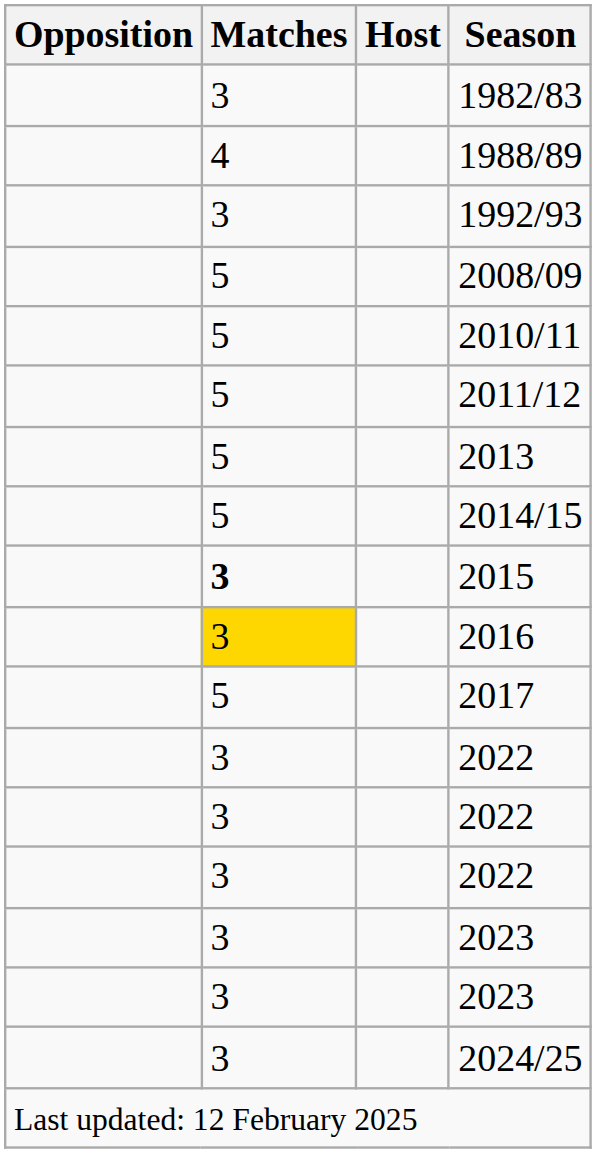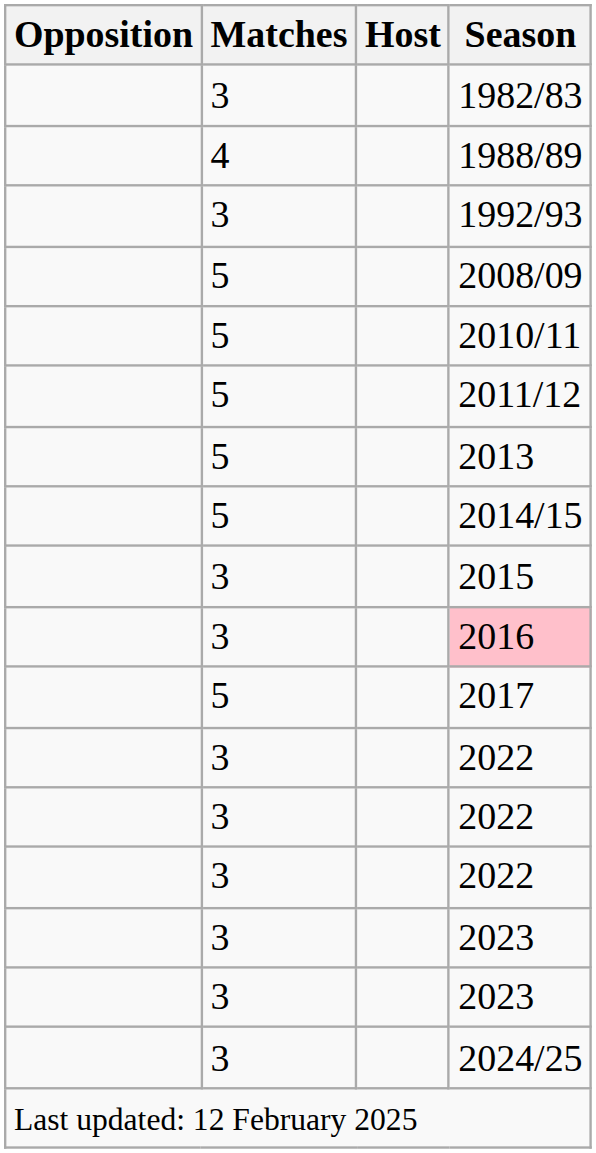(220, 575) bold -> (220, 575) normal
(220, 635) gold background -> (220, 635) no background
(496, 635) no background -> (496, 635) pink background
